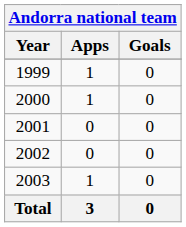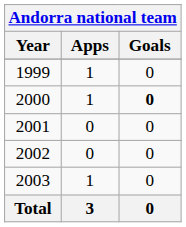(150, 99) normal -> (150, 99) bold
